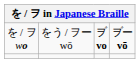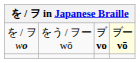(122, 38) no background -> (122, 38) lightyellow background
